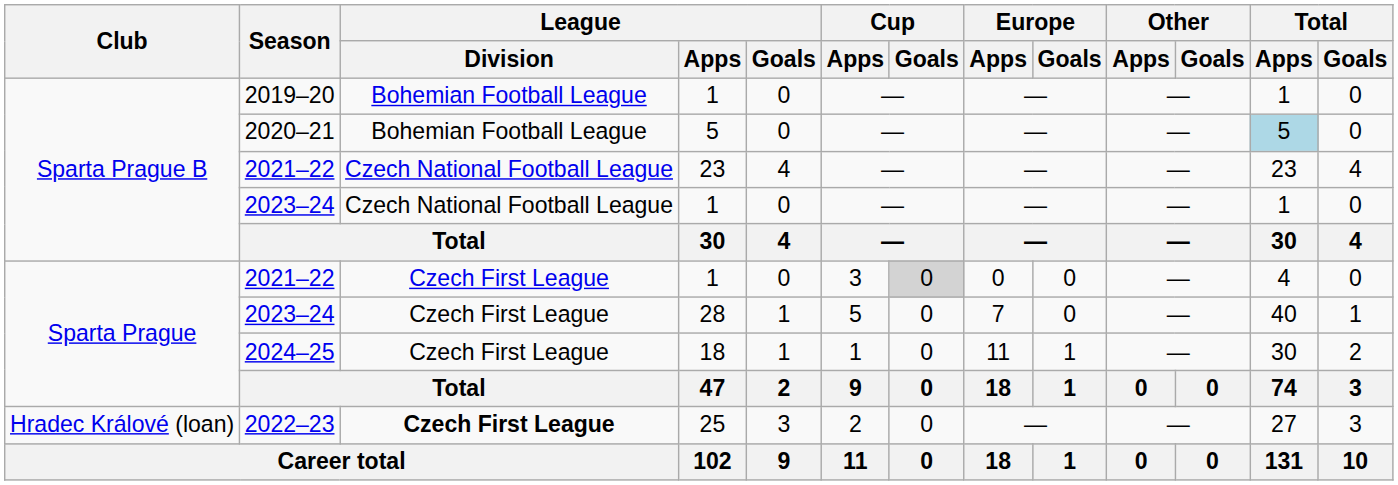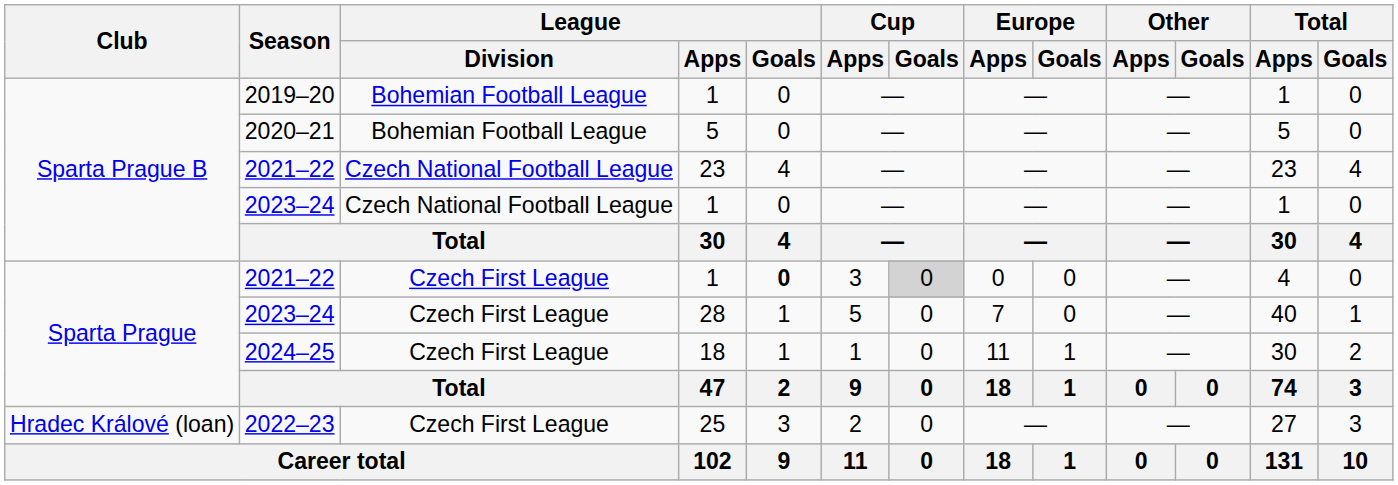(1284, 132) lightblue background -> (1284, 132) no background
(784, 278) normal -> (784, 278) bold
(509, 424) bold -> (509, 424) normal
